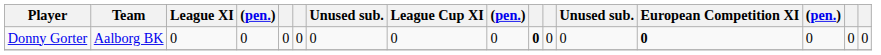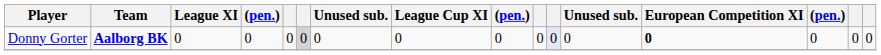(129, 38) normal -> (131, 38) bold
(299, 38) no background -> (304, 38) lightgrey background
(536, 38) bold -> (540, 38) normal
(549, 38) no background -> (554, 38) lavender background
